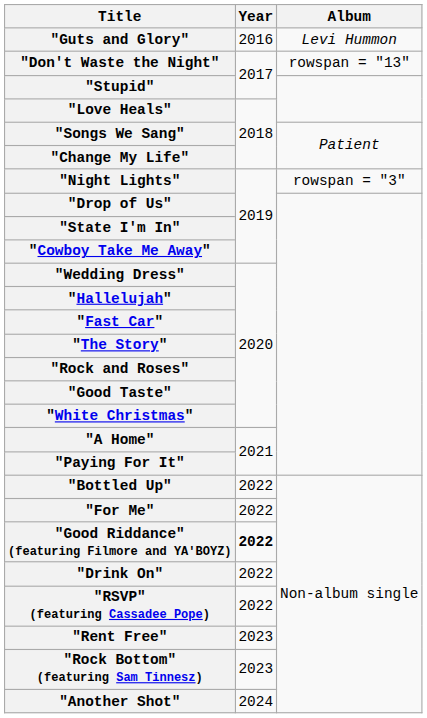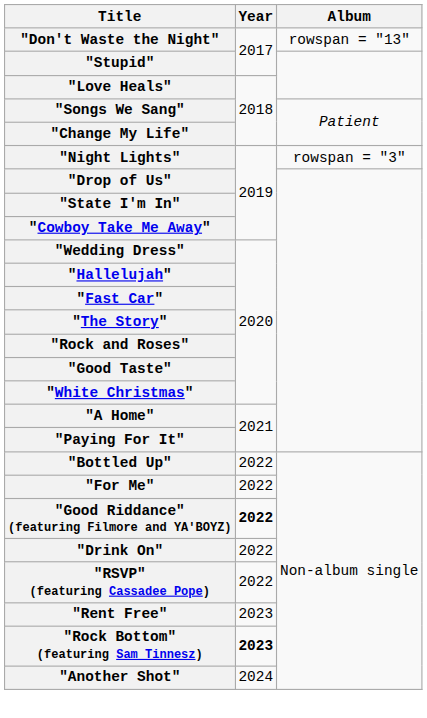- row: (120, 40)
(256, 669) normal -> (256, 646) bold
